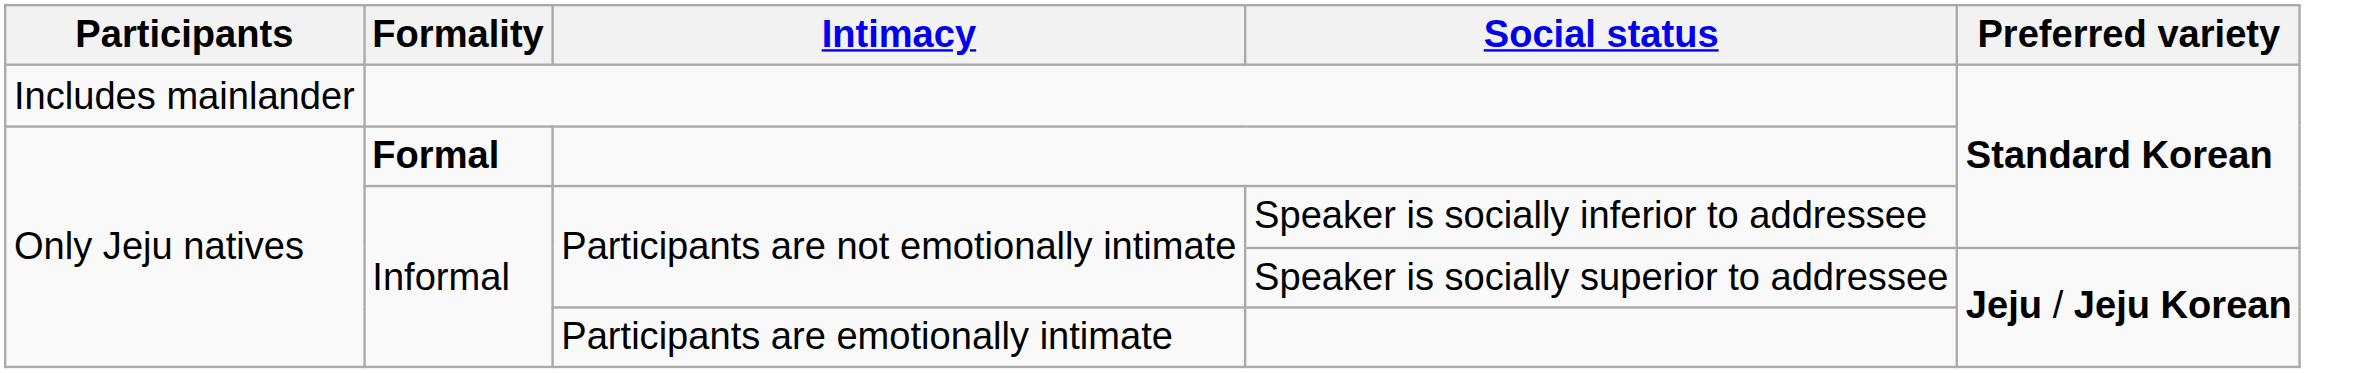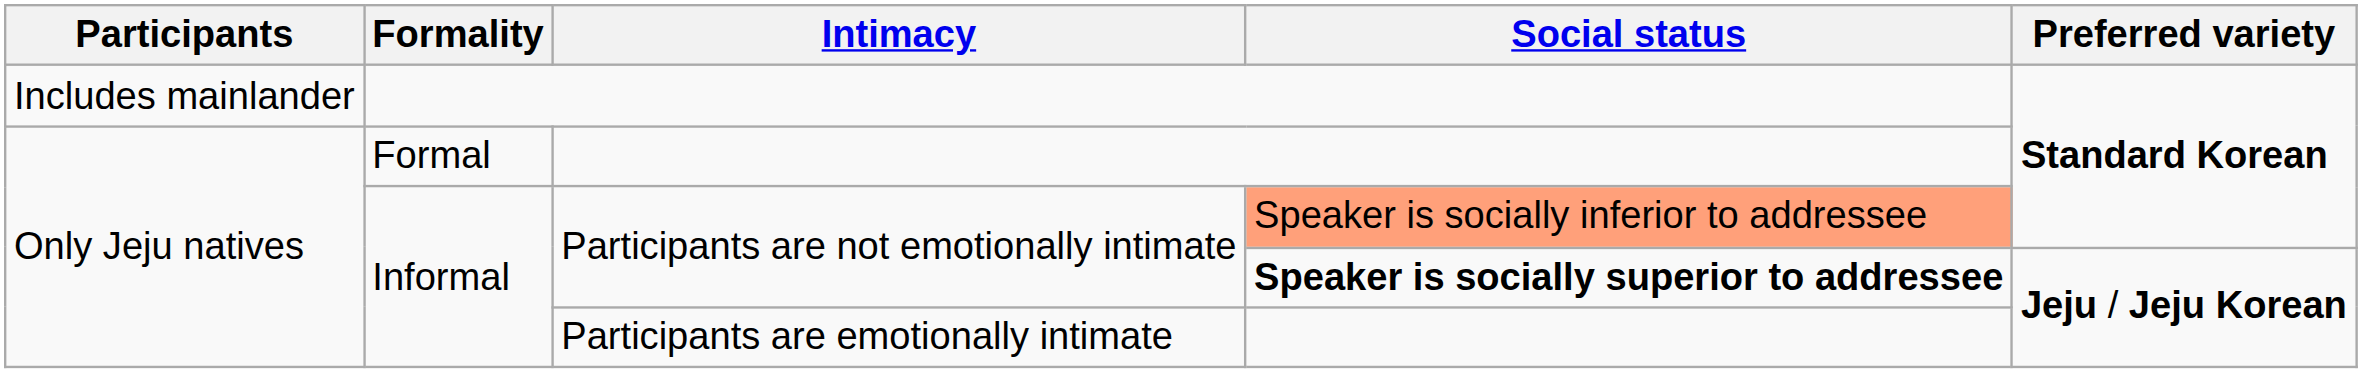(436, 155) bold -> (432, 155) normal
(1591, 215) no background -> (1591, 215) lightsalmon background
(1601, 276) normal -> (1629, 276) bold
